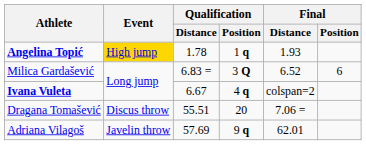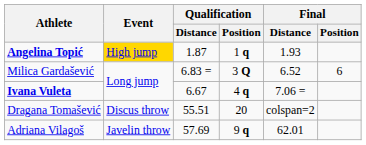(196, 52) 1.78 -> (196, 52) 1.87
(290, 91) colspan=2 -> (290, 91) 7.06 =
(290, 110) 7.06 = -> (290, 110) colspan=2
